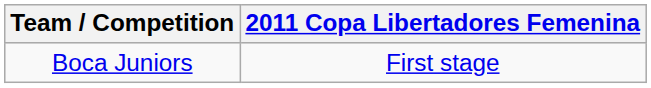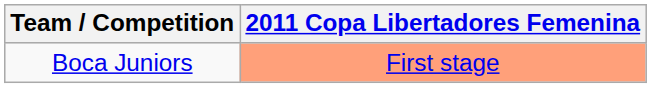(443, 62) no background -> (443, 62) lightsalmon background
